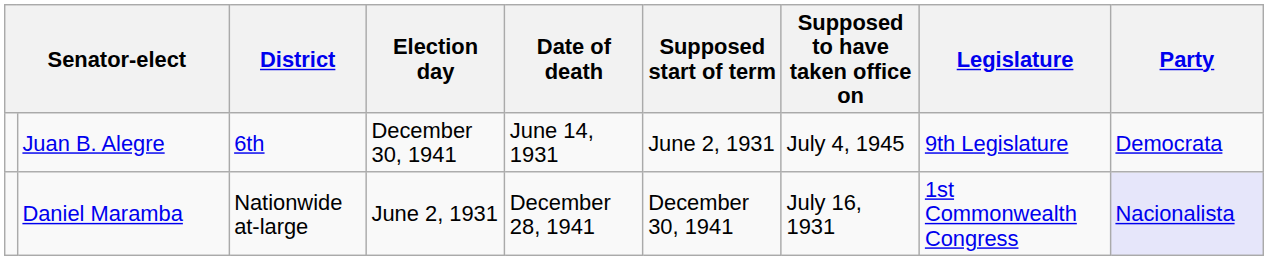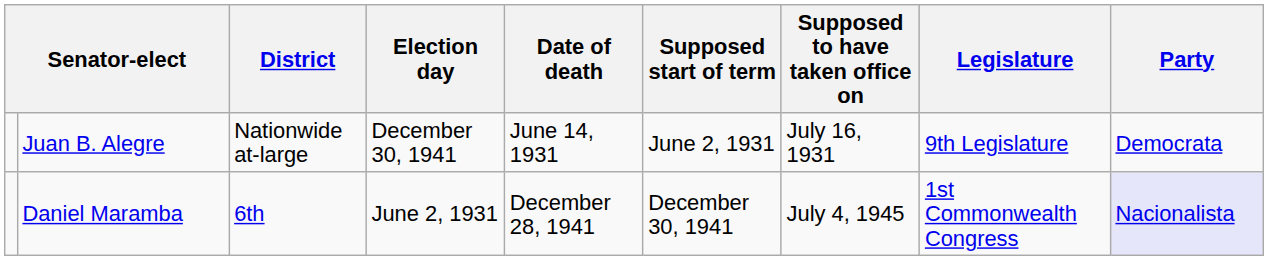(249, 143) 6th -> (288, 143) Nationwide at-large
(846, 143) July 4, 1945 -> (824, 143) July 16, 1931
(288, 214) Nationwide at-large -> (249, 214) 6th
(824, 214) July 16, 1931 -> (846, 214) July 4, 1945
